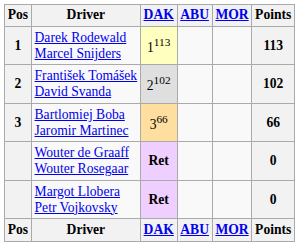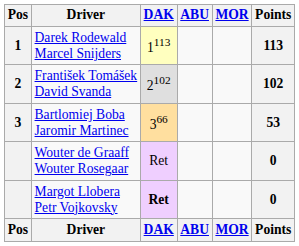(273, 122) 66 -> (273, 122) 53
(159, 161) bold -> (159, 161) normal
